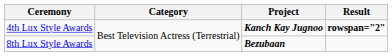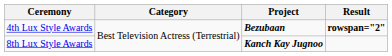(284, 28) Kanch Kay Jugnoo -> (265, 28) Bezubaan
(265, 43) Bezubaan -> (284, 43) Kanch Kay Jugnoo
